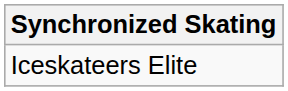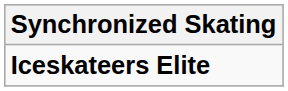(104, 65) normal -> (110, 65) bold
